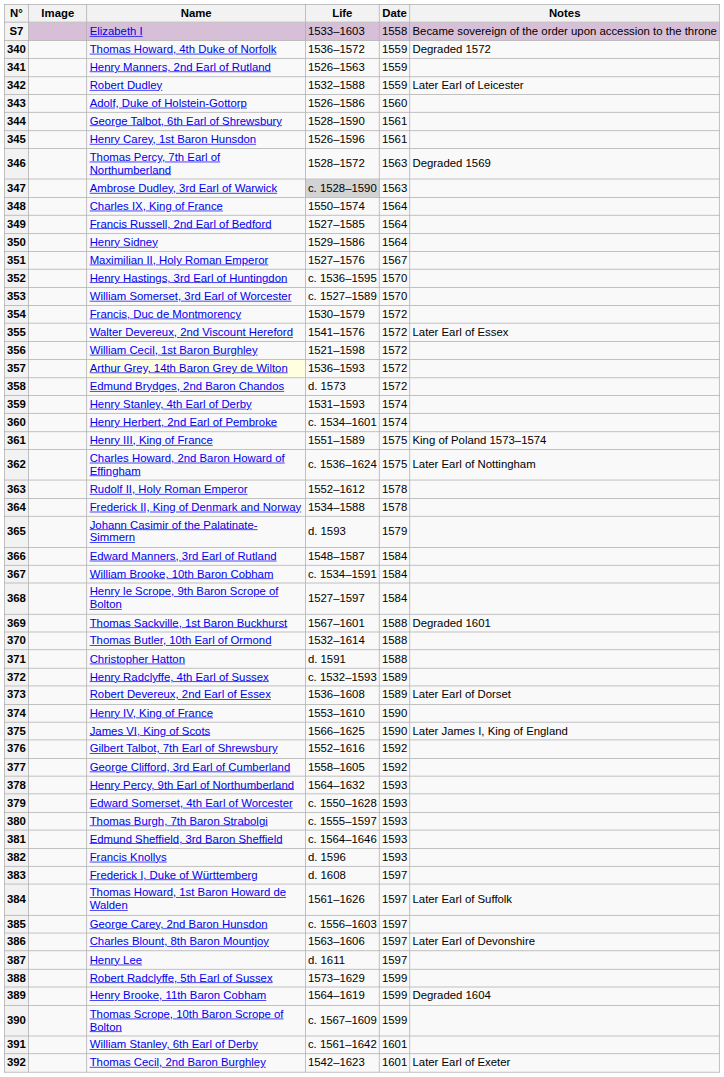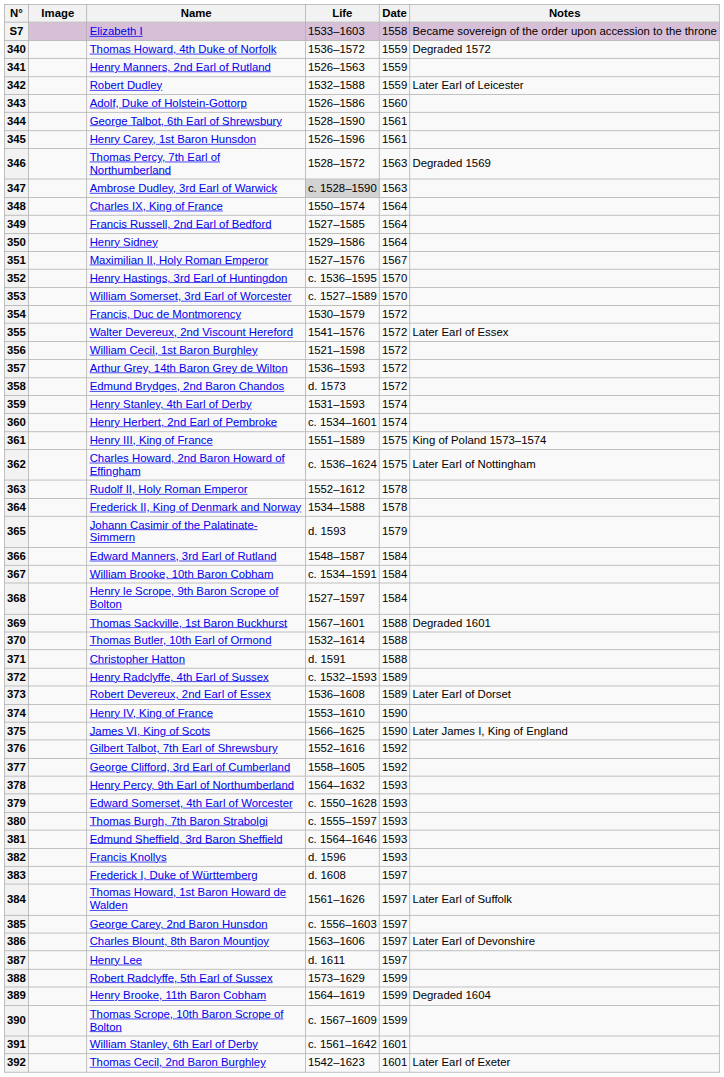(189, 368) lightyellow background -> (189, 368) no background
